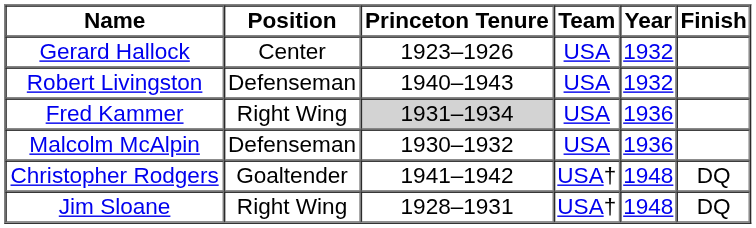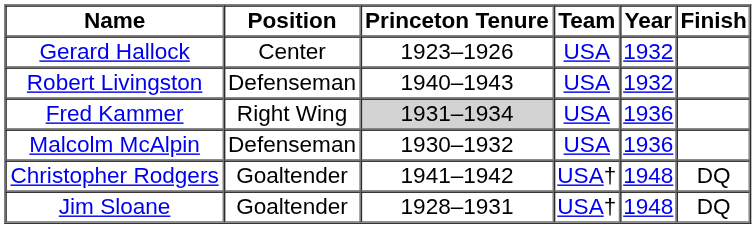(292, 206) Right Wing -> (292, 206) Goaltender
